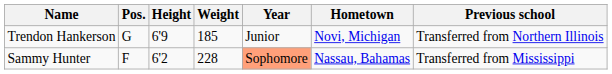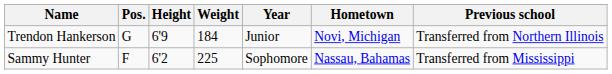(208, 36) 185 -> (208, 36) 184
(208, 58) 228 -> (208, 58) 225
(277, 58) lightsalmon background -> (277, 58) no background
